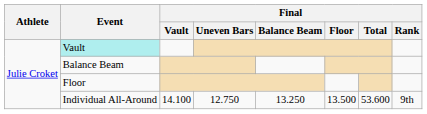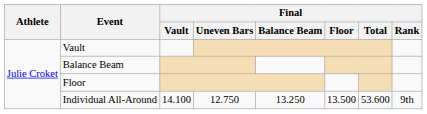(74, 48) paleturquoise background -> (74, 48) no background
